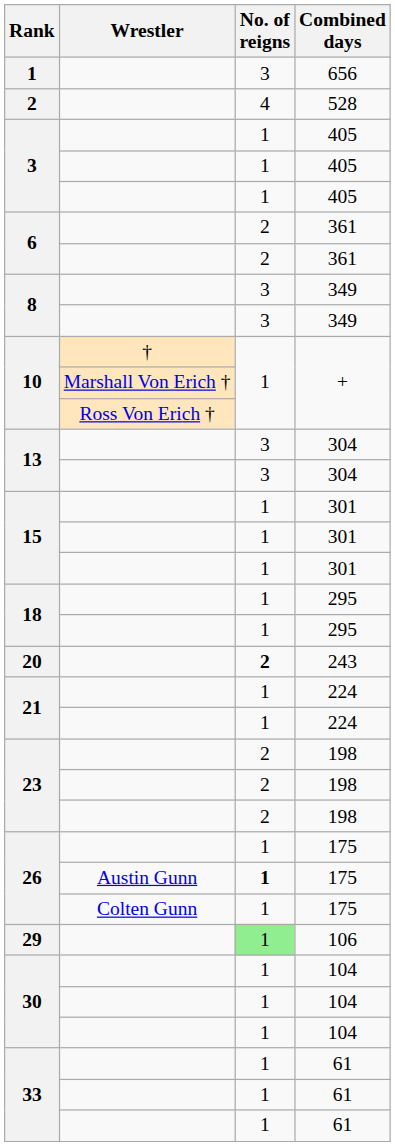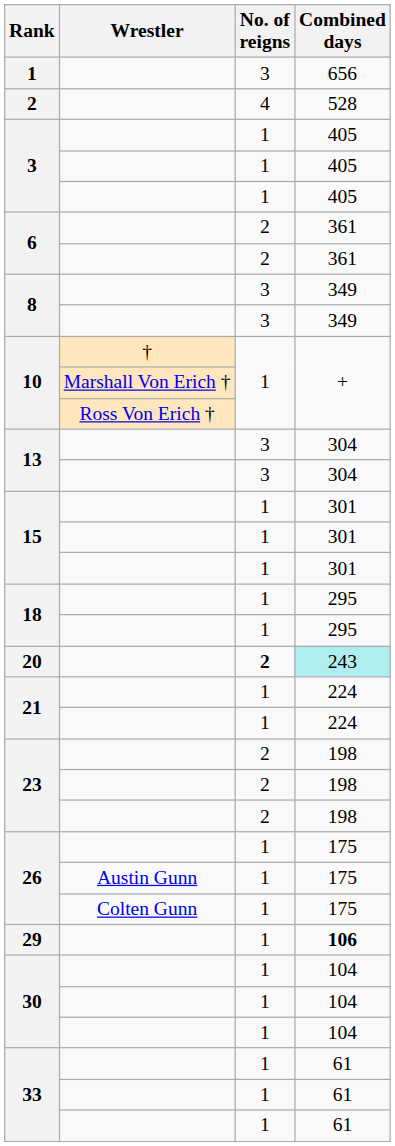(342, 661) no background -> (342, 661) paleturquoise background
(265, 877) bold -> (265, 877) normal
(265, 939) lightgreen background -> (265, 939) no background
(342, 939) normal -> (342, 939) bold
